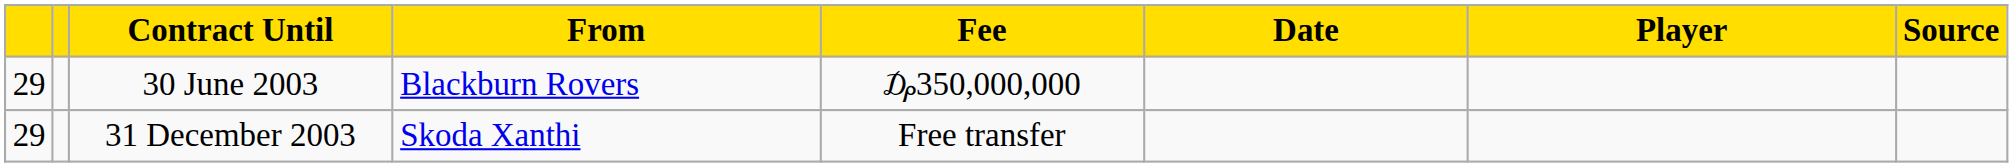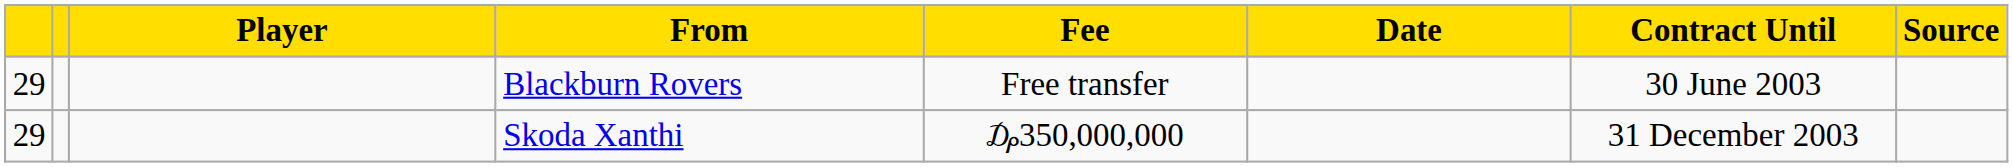columns swapped: (1682, 30) <-> (230, 30)
(982, 82) ₯350,000,000 -> (1085, 82) Free transfer
(982, 135) Free transfer -> (1085, 135) ₯350,000,000
